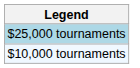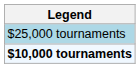(67, 53) normal -> (70, 53) bold
